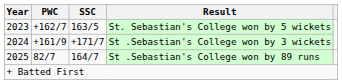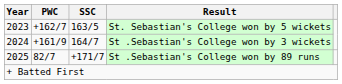(88, 42) +171/7 -> (85, 42) 164/7
(85, 57) 164/7 -> (88, 57) +171/7
